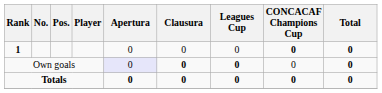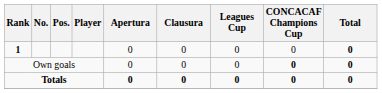(294, 49) bold -> (294, 49) normal
(130, 65) lavender background -> (130, 65) no background
(184, 65) bold -> (184, 65) normal
(237, 65) bold -> (237, 65) normal
(294, 65) normal -> (294, 65) bold
